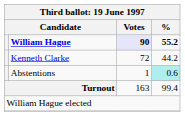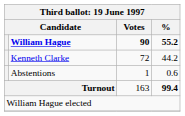(145, 42) lavender background -> (145, 42) no background
(172, 73) paleturquoise background -> (172, 73) no background
(170, 88) normal -> (170, 88) bold
